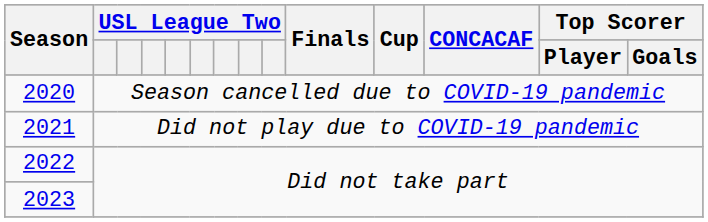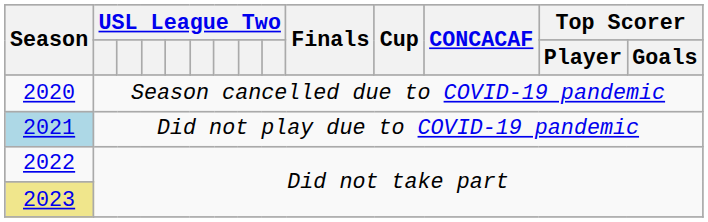(49, 129) no background -> (49, 129) lightblue background
(49, 199) no background -> (49, 199) khaki background
